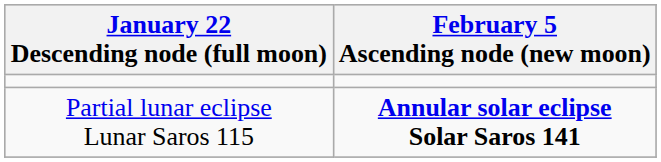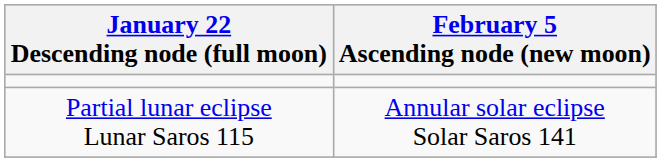(495, 121) bold -> (495, 121) normal
